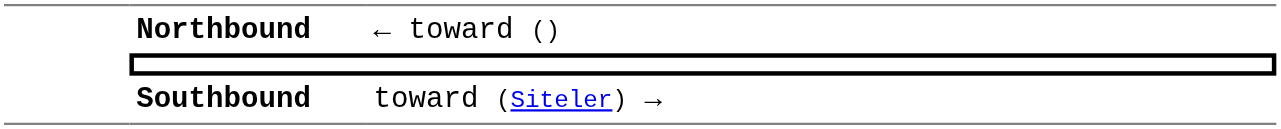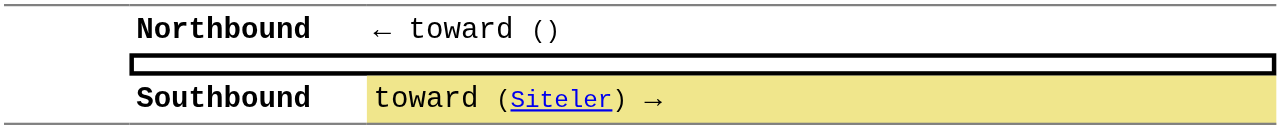(518, 99) no background -> (518, 99) khaki background
